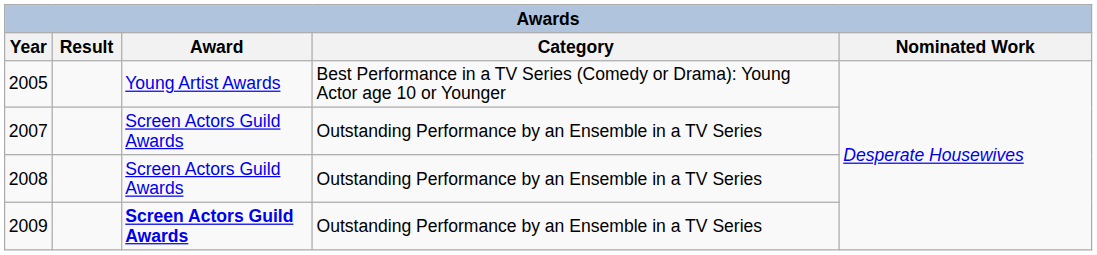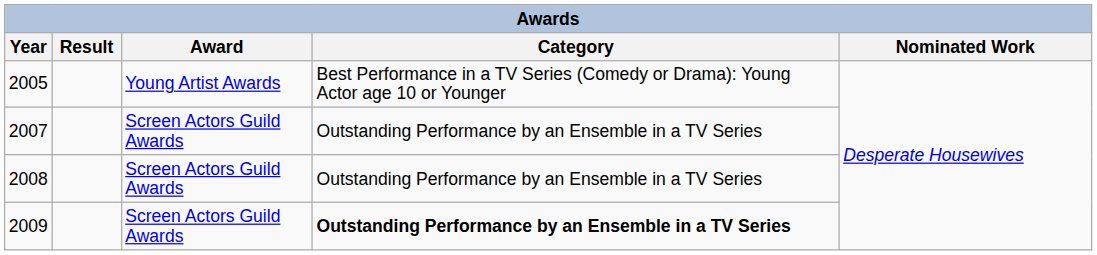(209, 226) bold -> (203, 226) normal
(539, 226) normal -> (554, 226) bold
